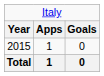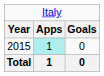(49, 46) no background -> (49, 46) paleturquoise background
